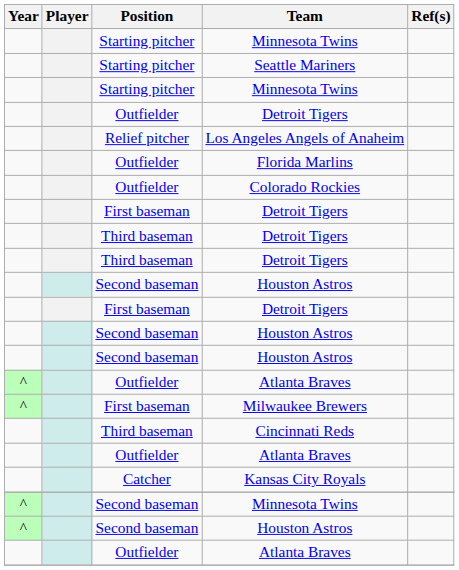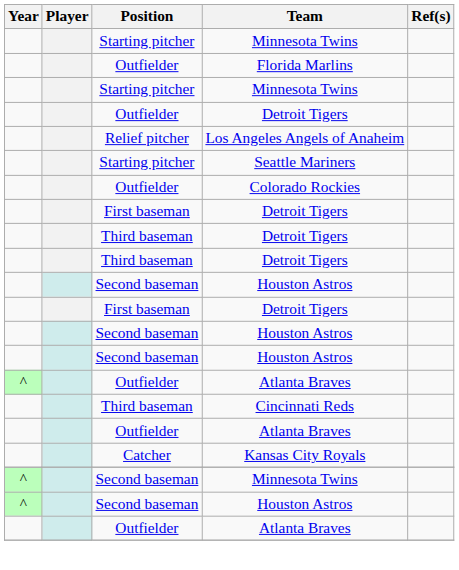rows swapped: (147, 162) <-> (147, 65)
- row: (147, 406)
